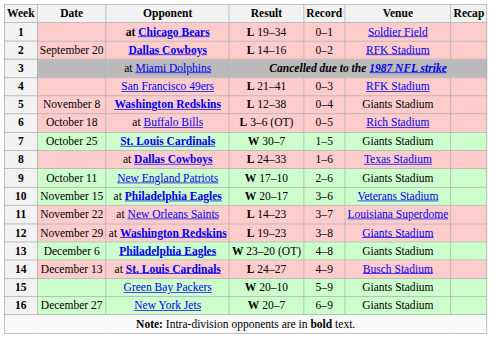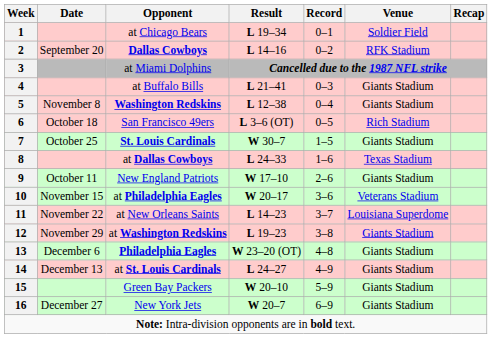(168, 31) bold -> (168, 31) normal
(168, 86) San Francisco 49ers -> (168, 86) at Buffalo Bills
(398, 86) RFK Stadium -> (398, 86) Giants Stadium
(168, 123) at Buffalo Bills -> (168, 123) San Francisco 49ers
(398, 269) Busch Stadium -> (398, 269) Giants Stadium
